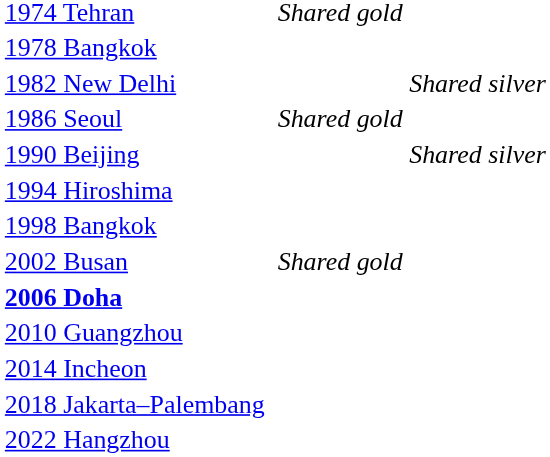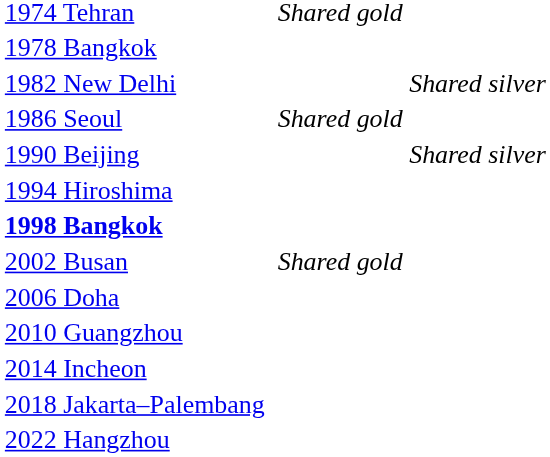(81, 225) normal -> (84, 225) bold
(64, 297) bold -> (62, 297) normal
